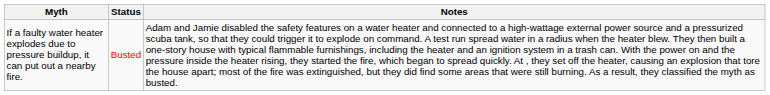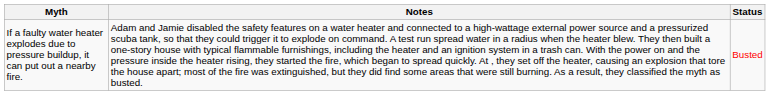columns swapped: (126, 12) <-> (454, 12)
